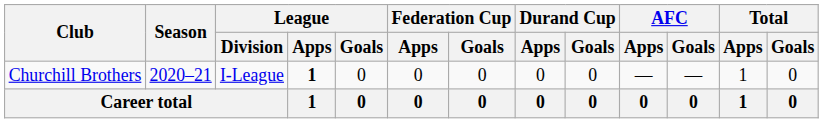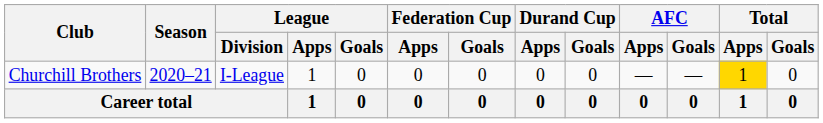(312, 74) bold -> (312, 74) normal
(743, 74) no background -> (743, 74) gold background
